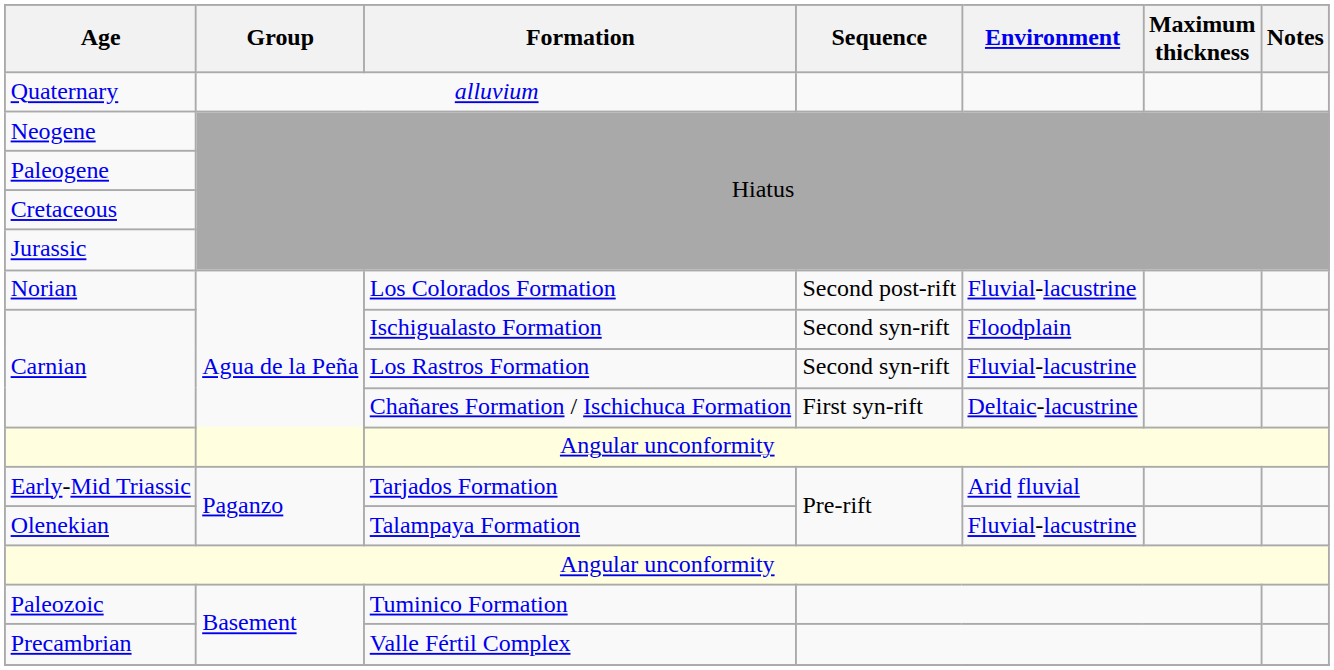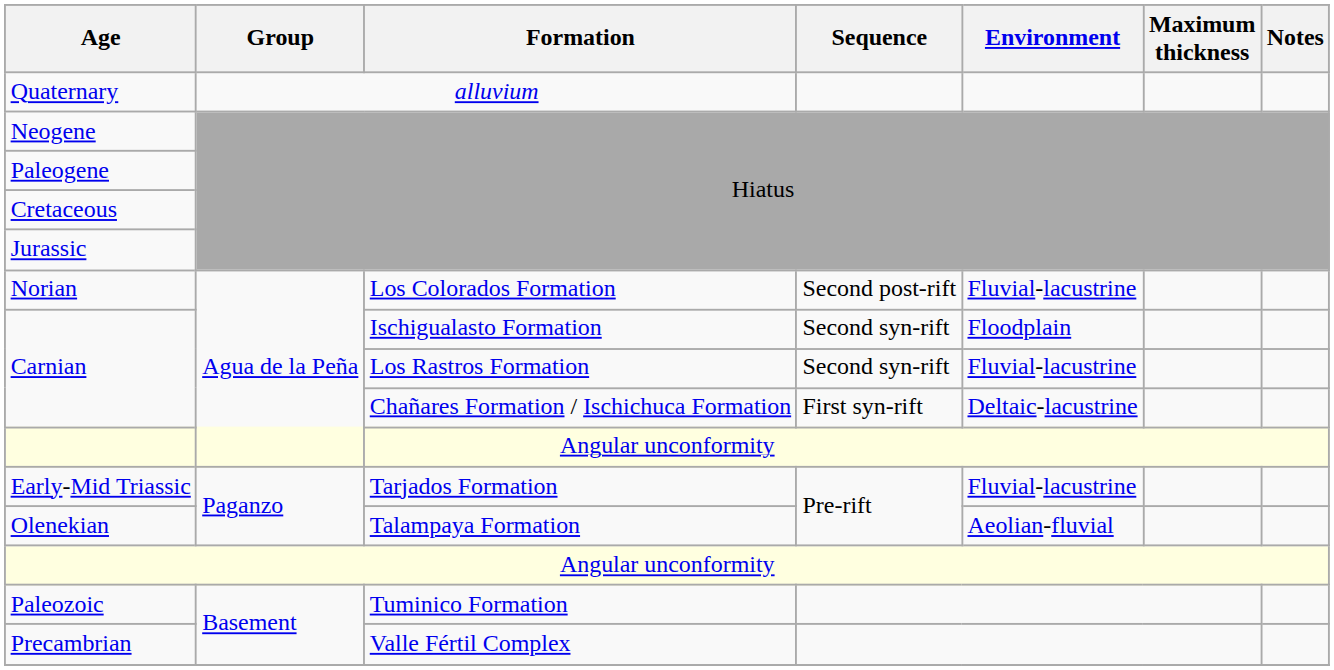(1024, 485) Arid fluvial -> (1052, 485) Fluvial-lacustrine
(1052, 525) Fluvial-lacustrine -> (1041, 525) Aeolian-fluvial
